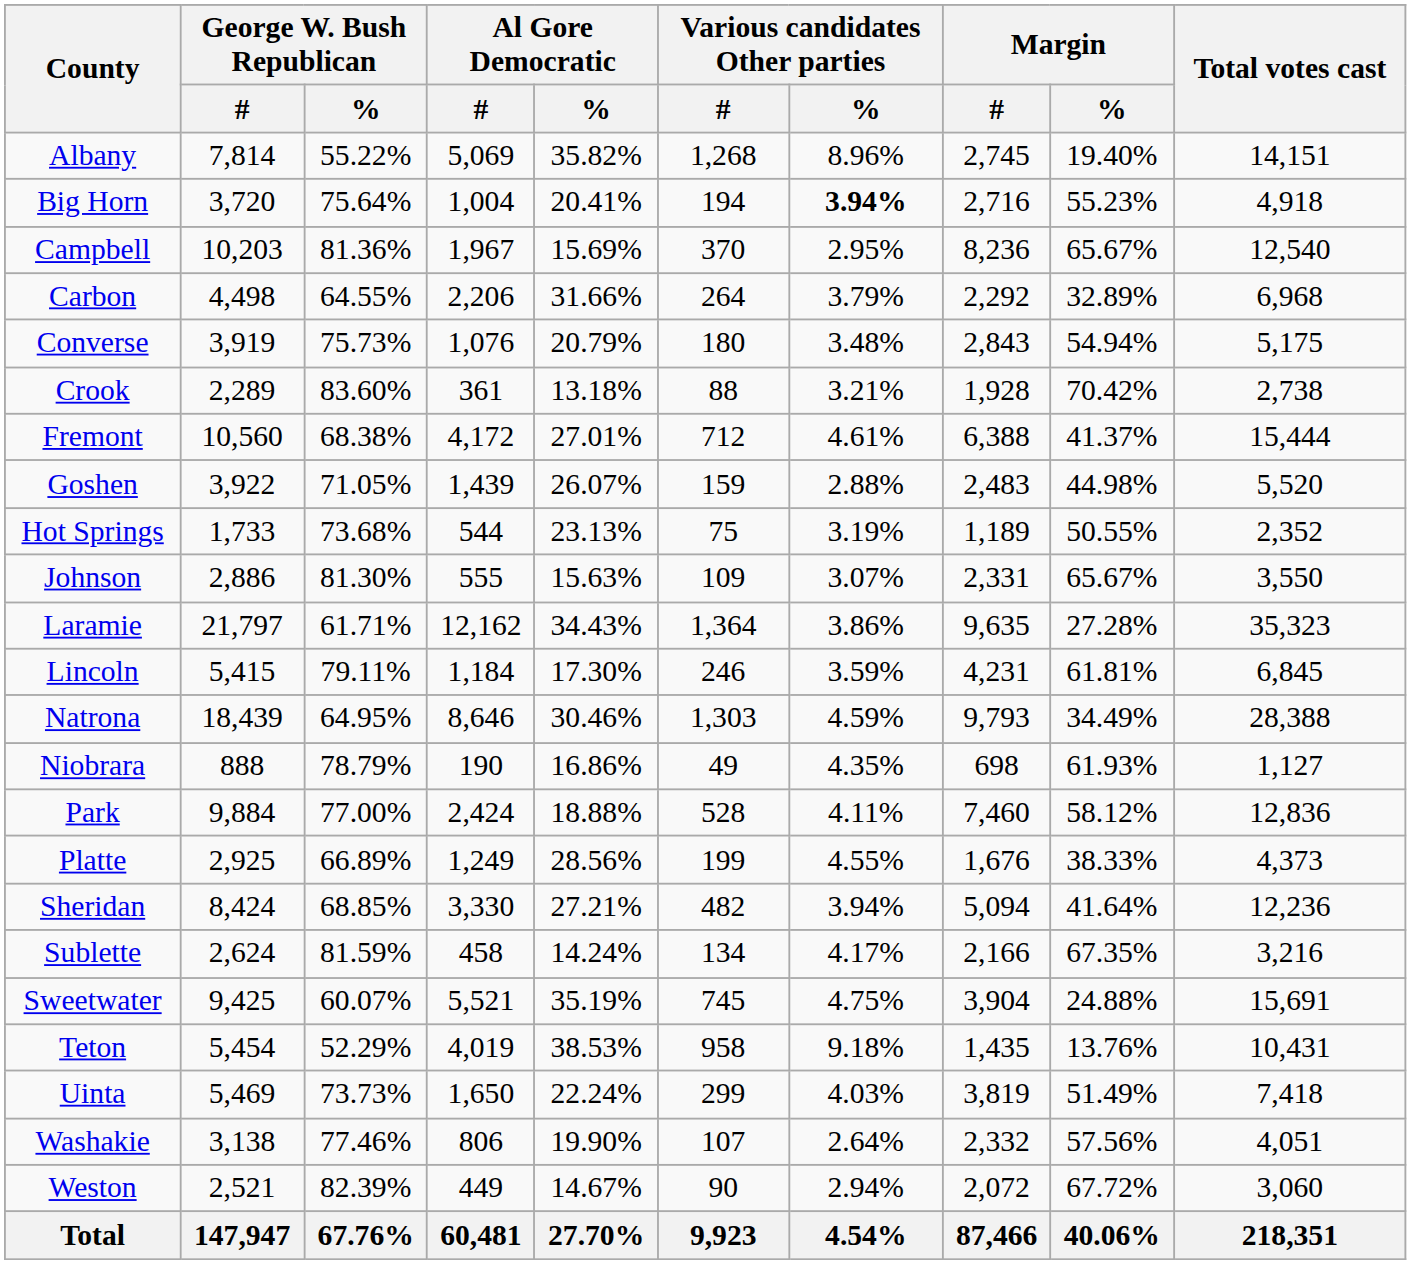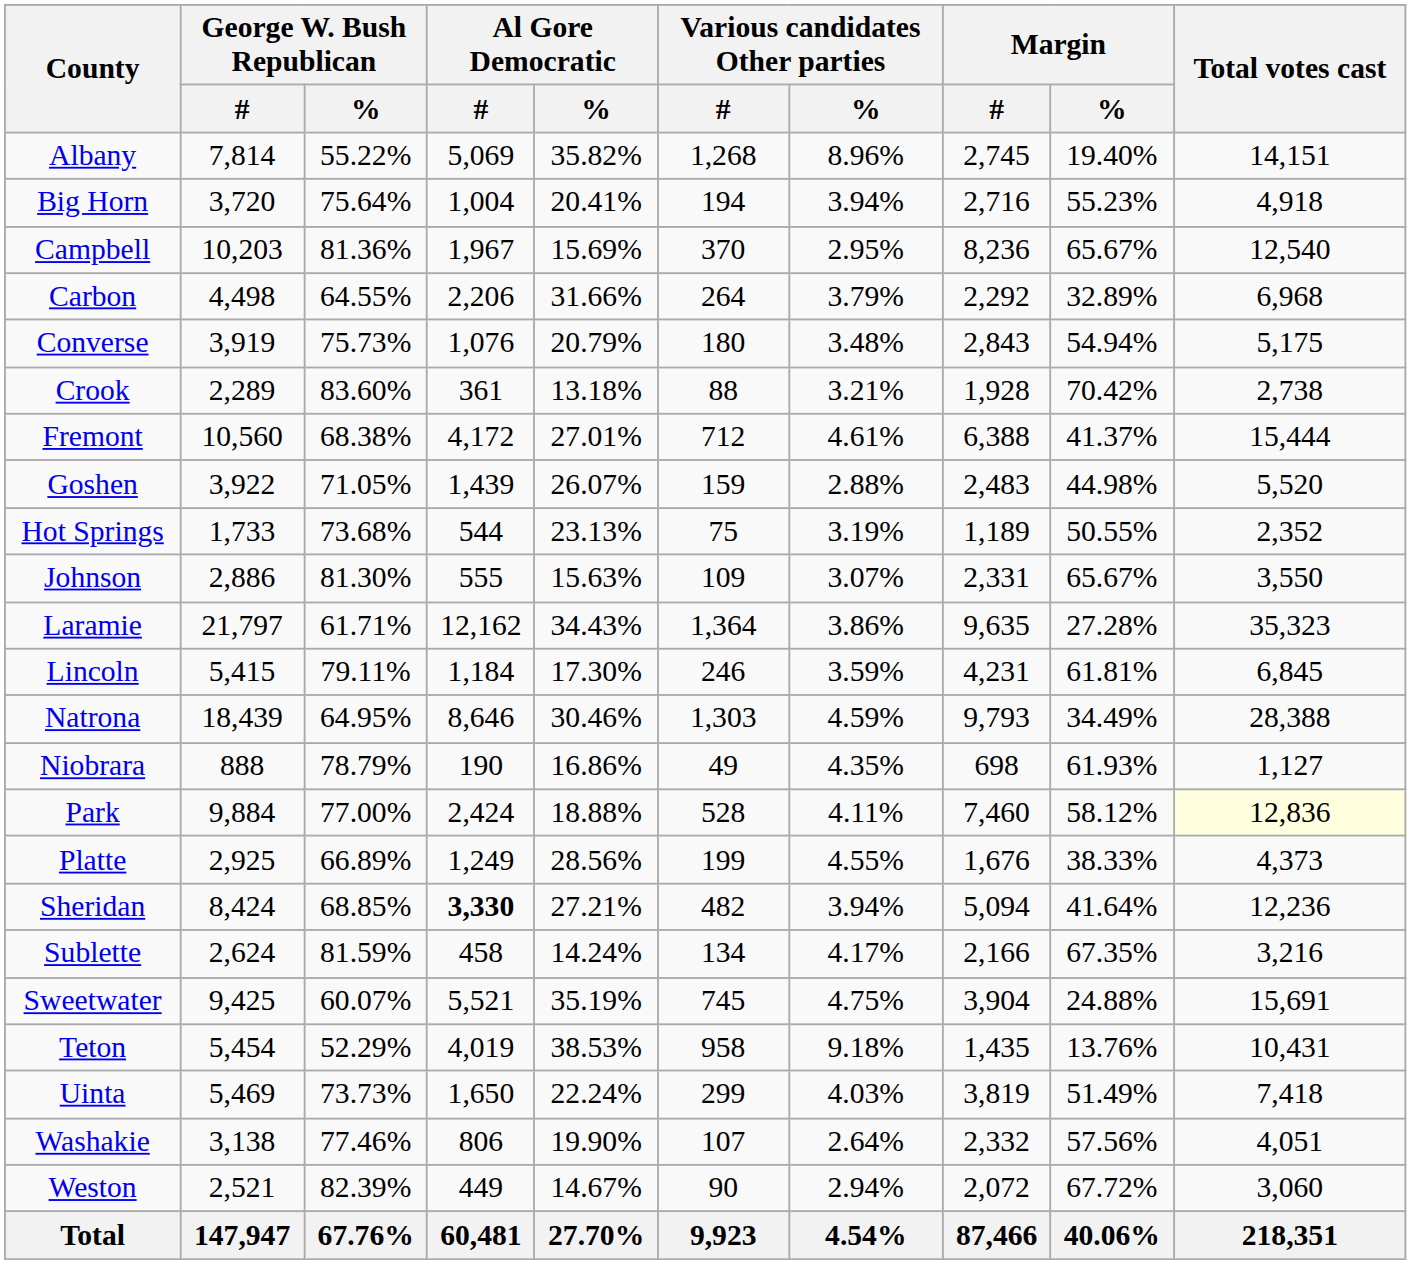(866, 202) bold -> (866, 202) normal
(1290, 812) no background -> (1290, 812) lightyellow background
(481, 906) normal -> (481, 906) bold
